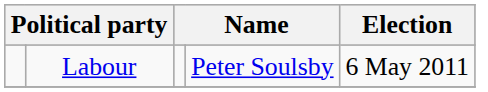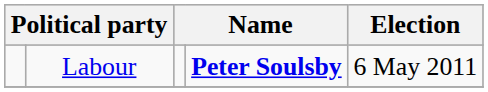(262, 65) normal -> (266, 65) bold
